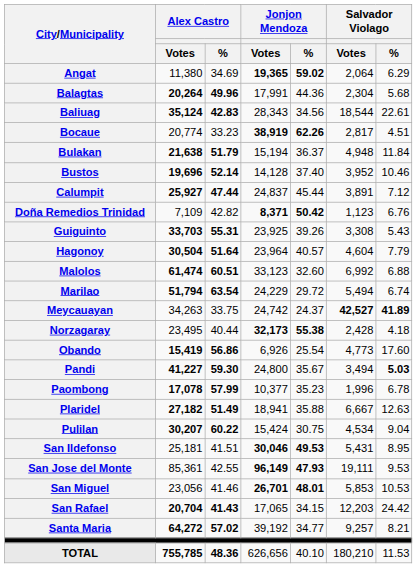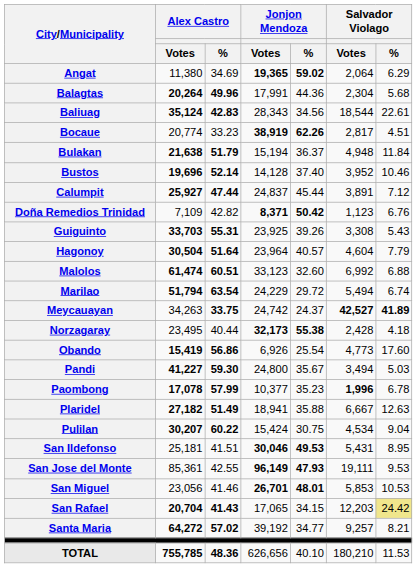(225, 310) normal -> (225, 310) bold
(399, 370) bold -> (399, 370) normal
(359, 389) normal -> (359, 389) bold
(395, 508) no background -> (395, 508) khaki background
